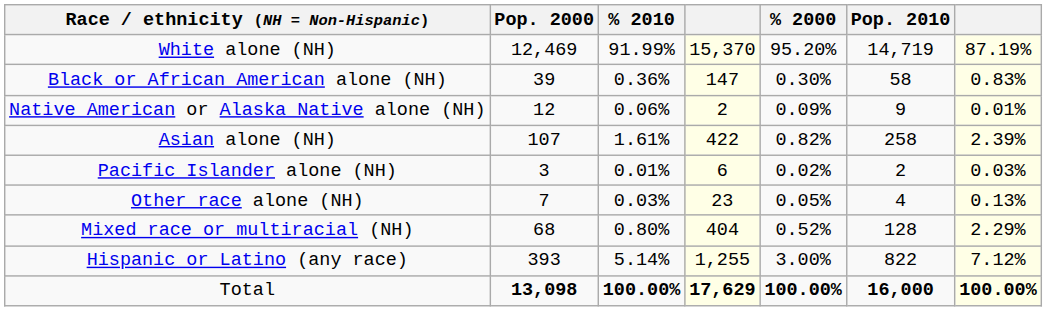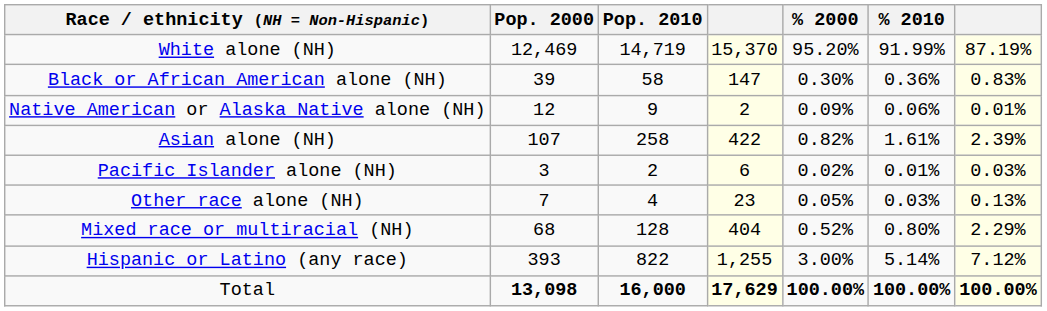columns swapped: (901, 20) <-> (642, 20)
